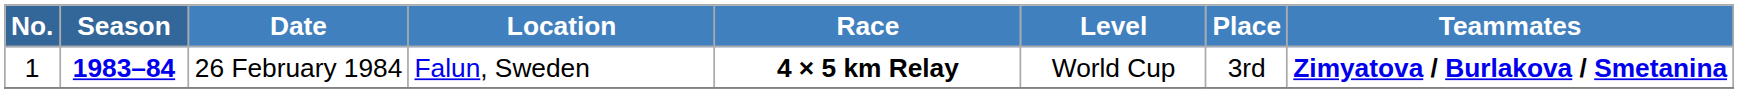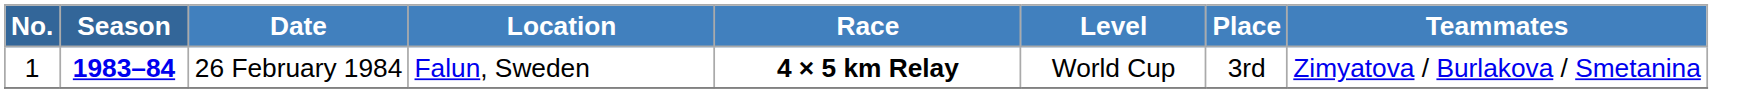(1510, 67) bold -> (1497, 67) normal
